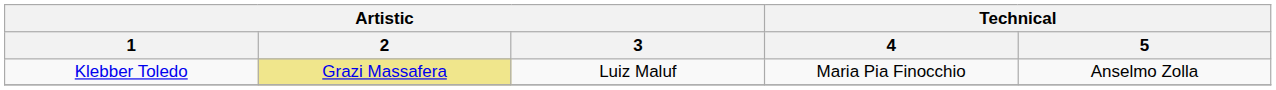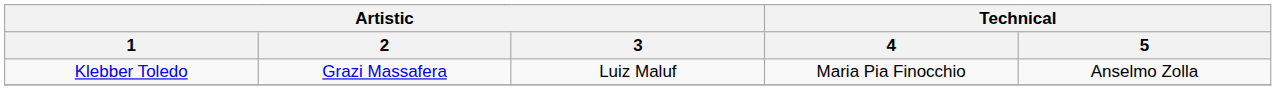(385, 72) khaki background -> (385, 72) no background
